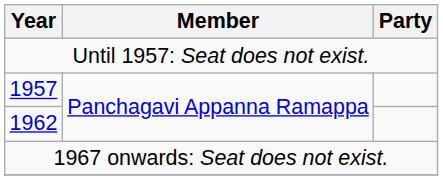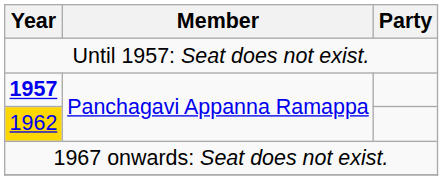(33, 89) normal -> (33, 89) bold
(33, 123) no background -> (33, 123) gold background
